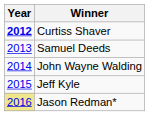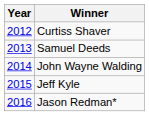(19, 31) bold -> (19, 31) normal
(19, 102) khaki background -> (19, 102) no background
